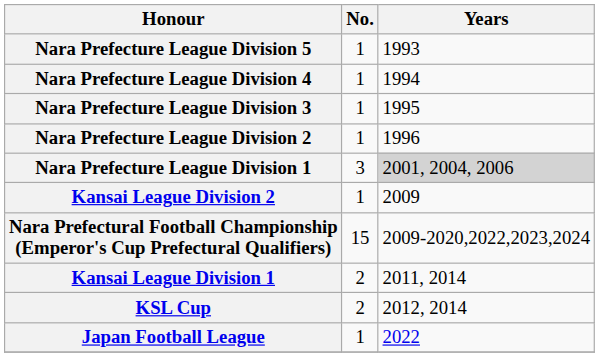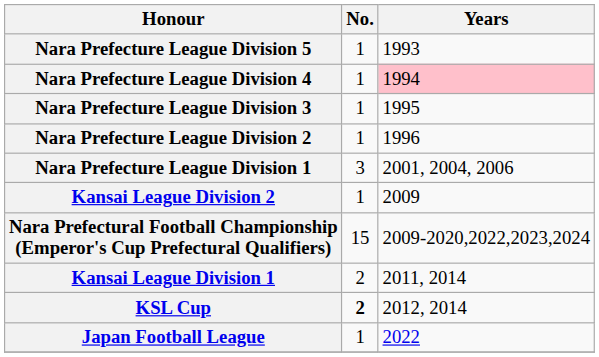(401, 78) no background -> (401, 78) pink background
(448, 167) lightgrey background -> (448, 167) no background
(360, 307) normal -> (360, 307) bold
